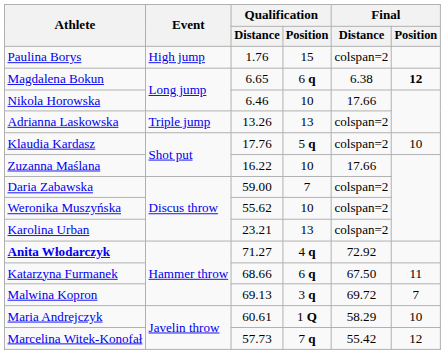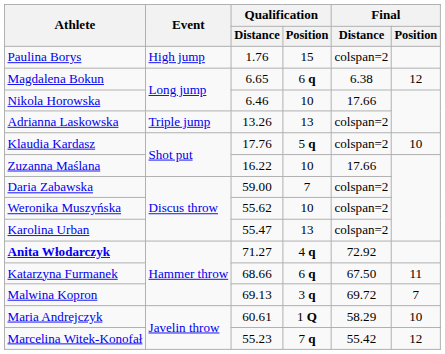(416, 79) bold -> (416, 79) normal
(257, 230) 23.21 -> (257, 230) 55.47
(257, 338) 57.73 -> (257, 338) 55.23
